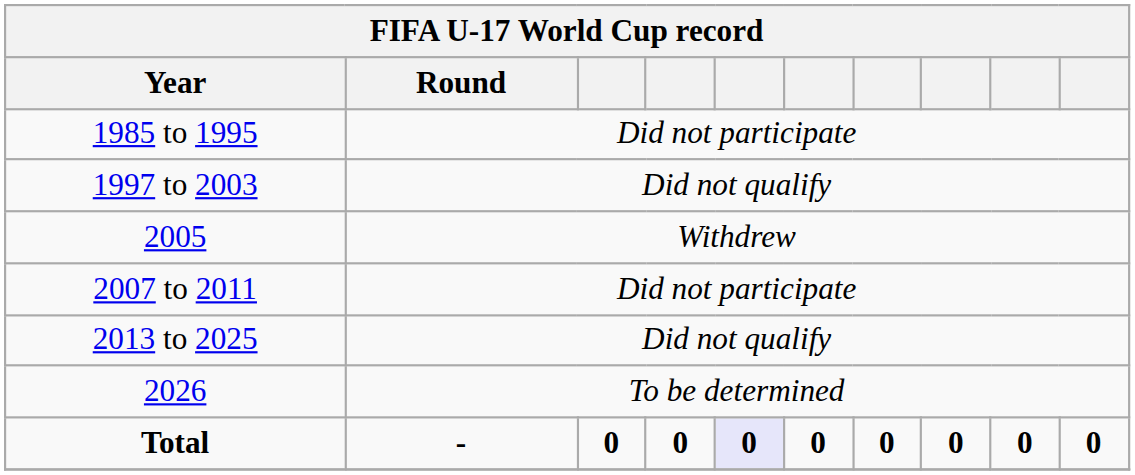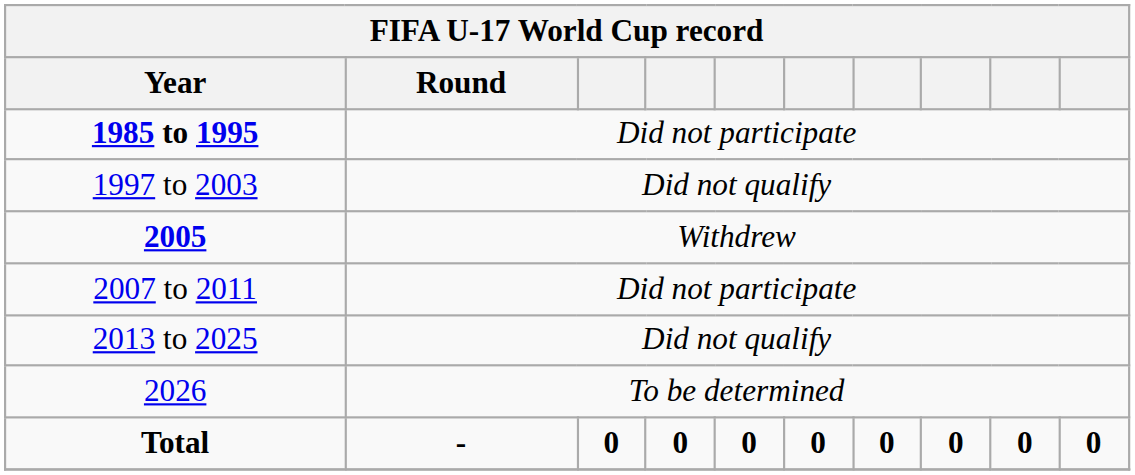(175, 133) normal -> (175, 133) bold
(175, 236) normal -> (175, 236) bold
(749, 442) lavender background -> (749, 442) no background
